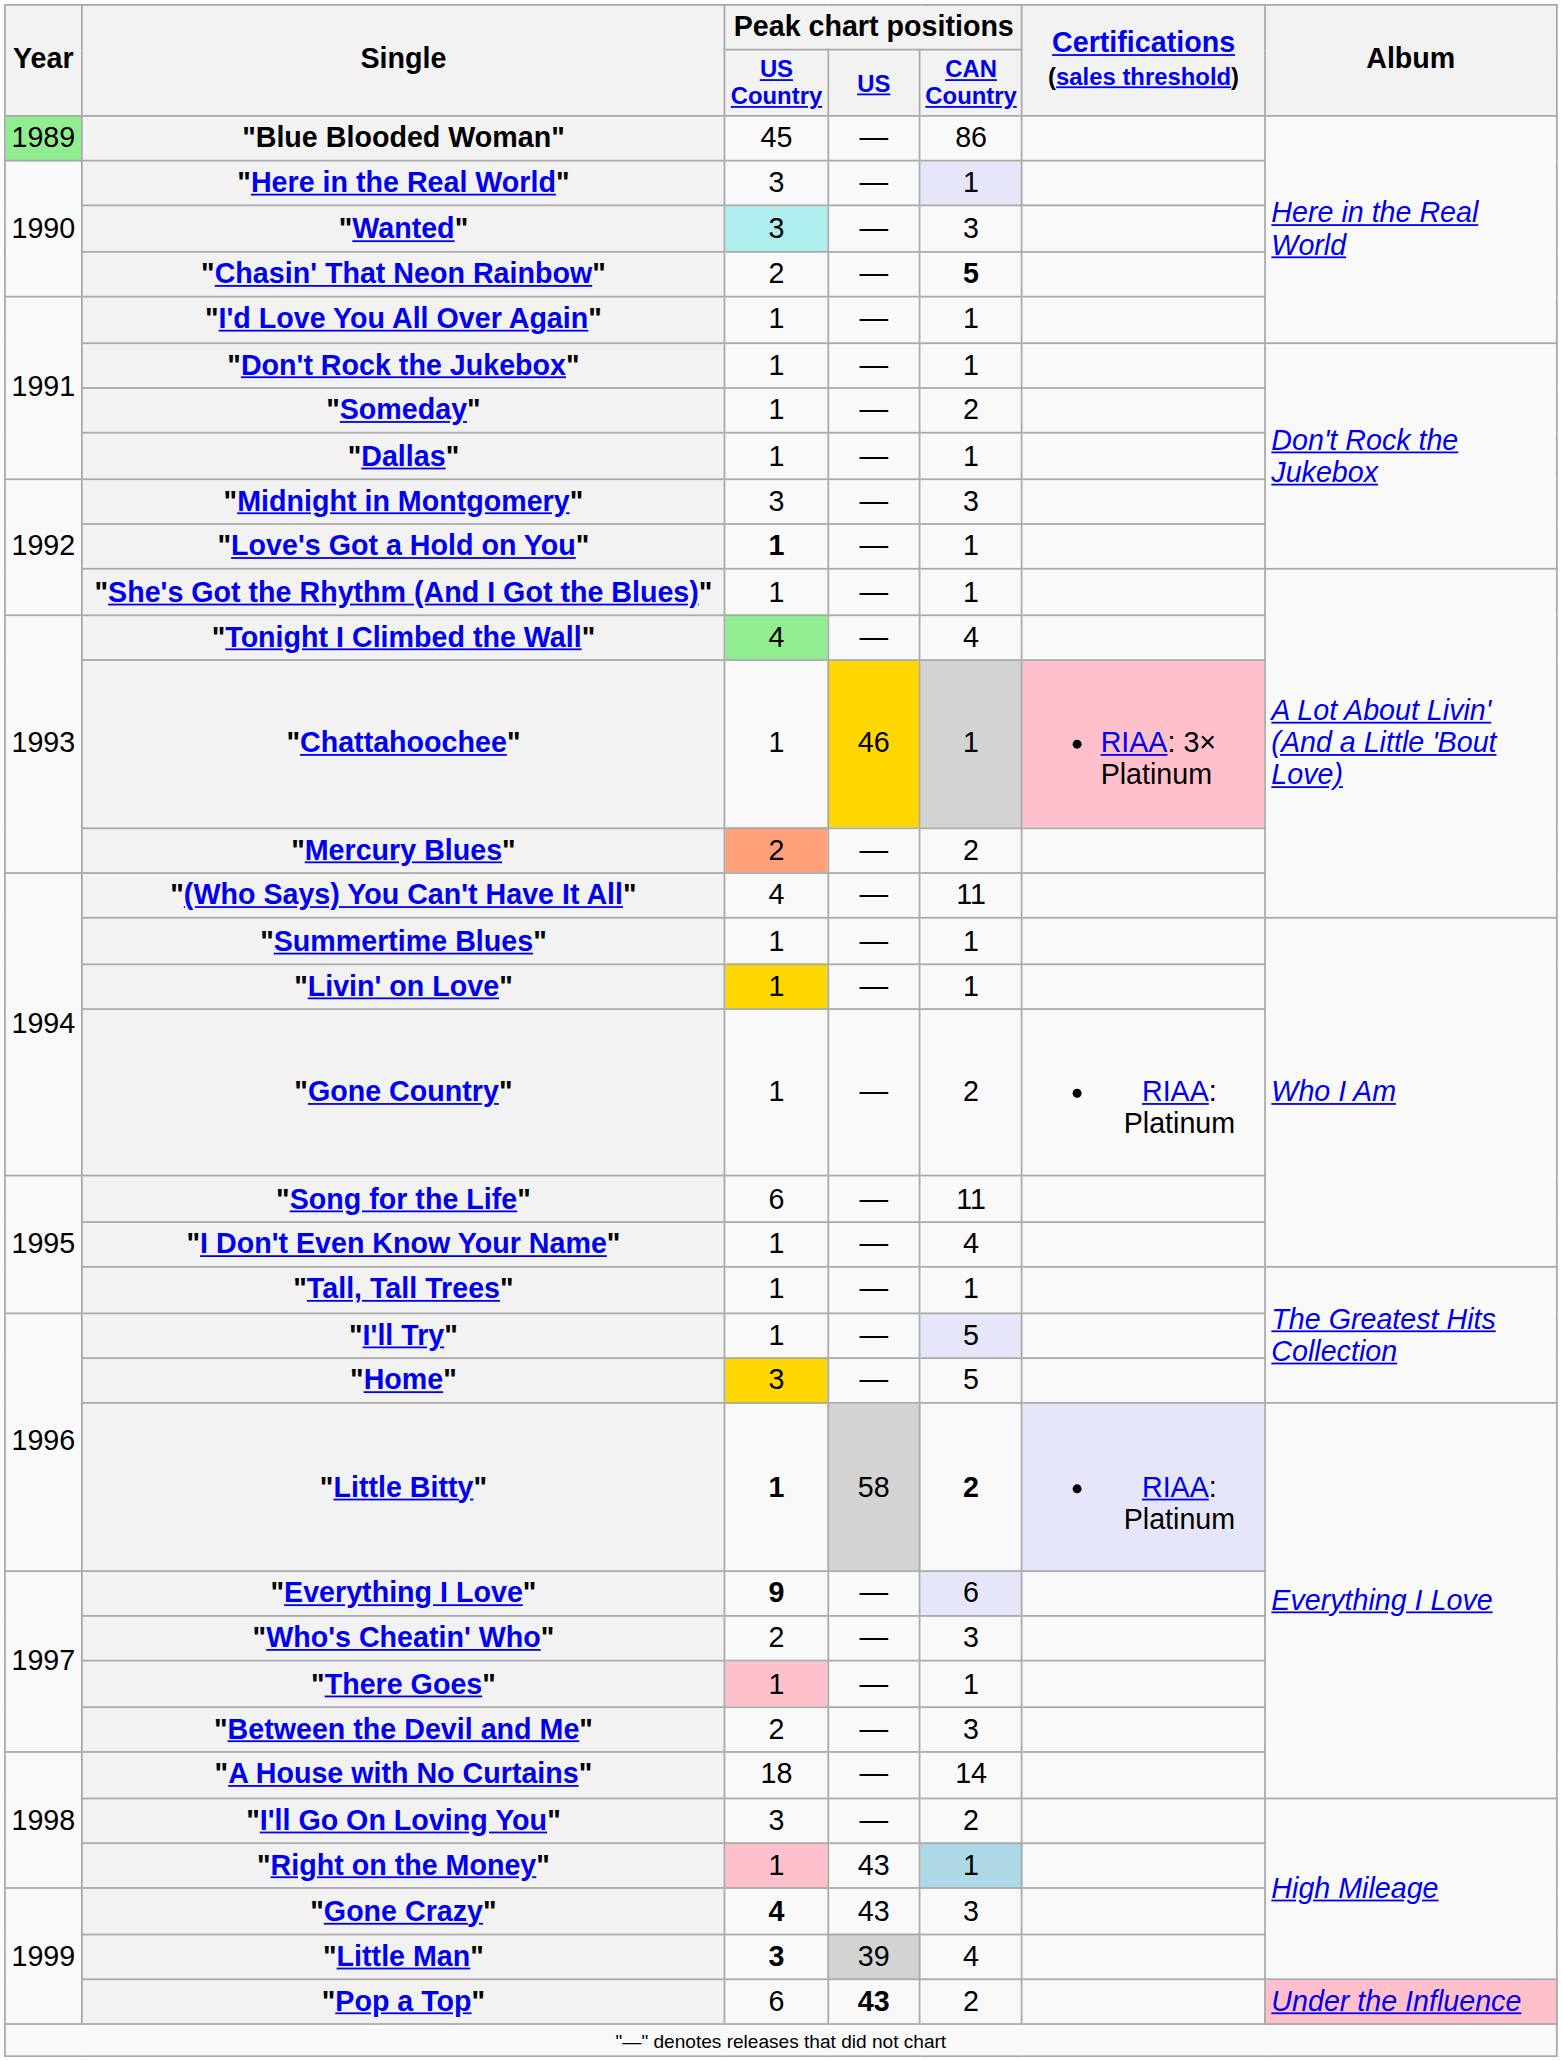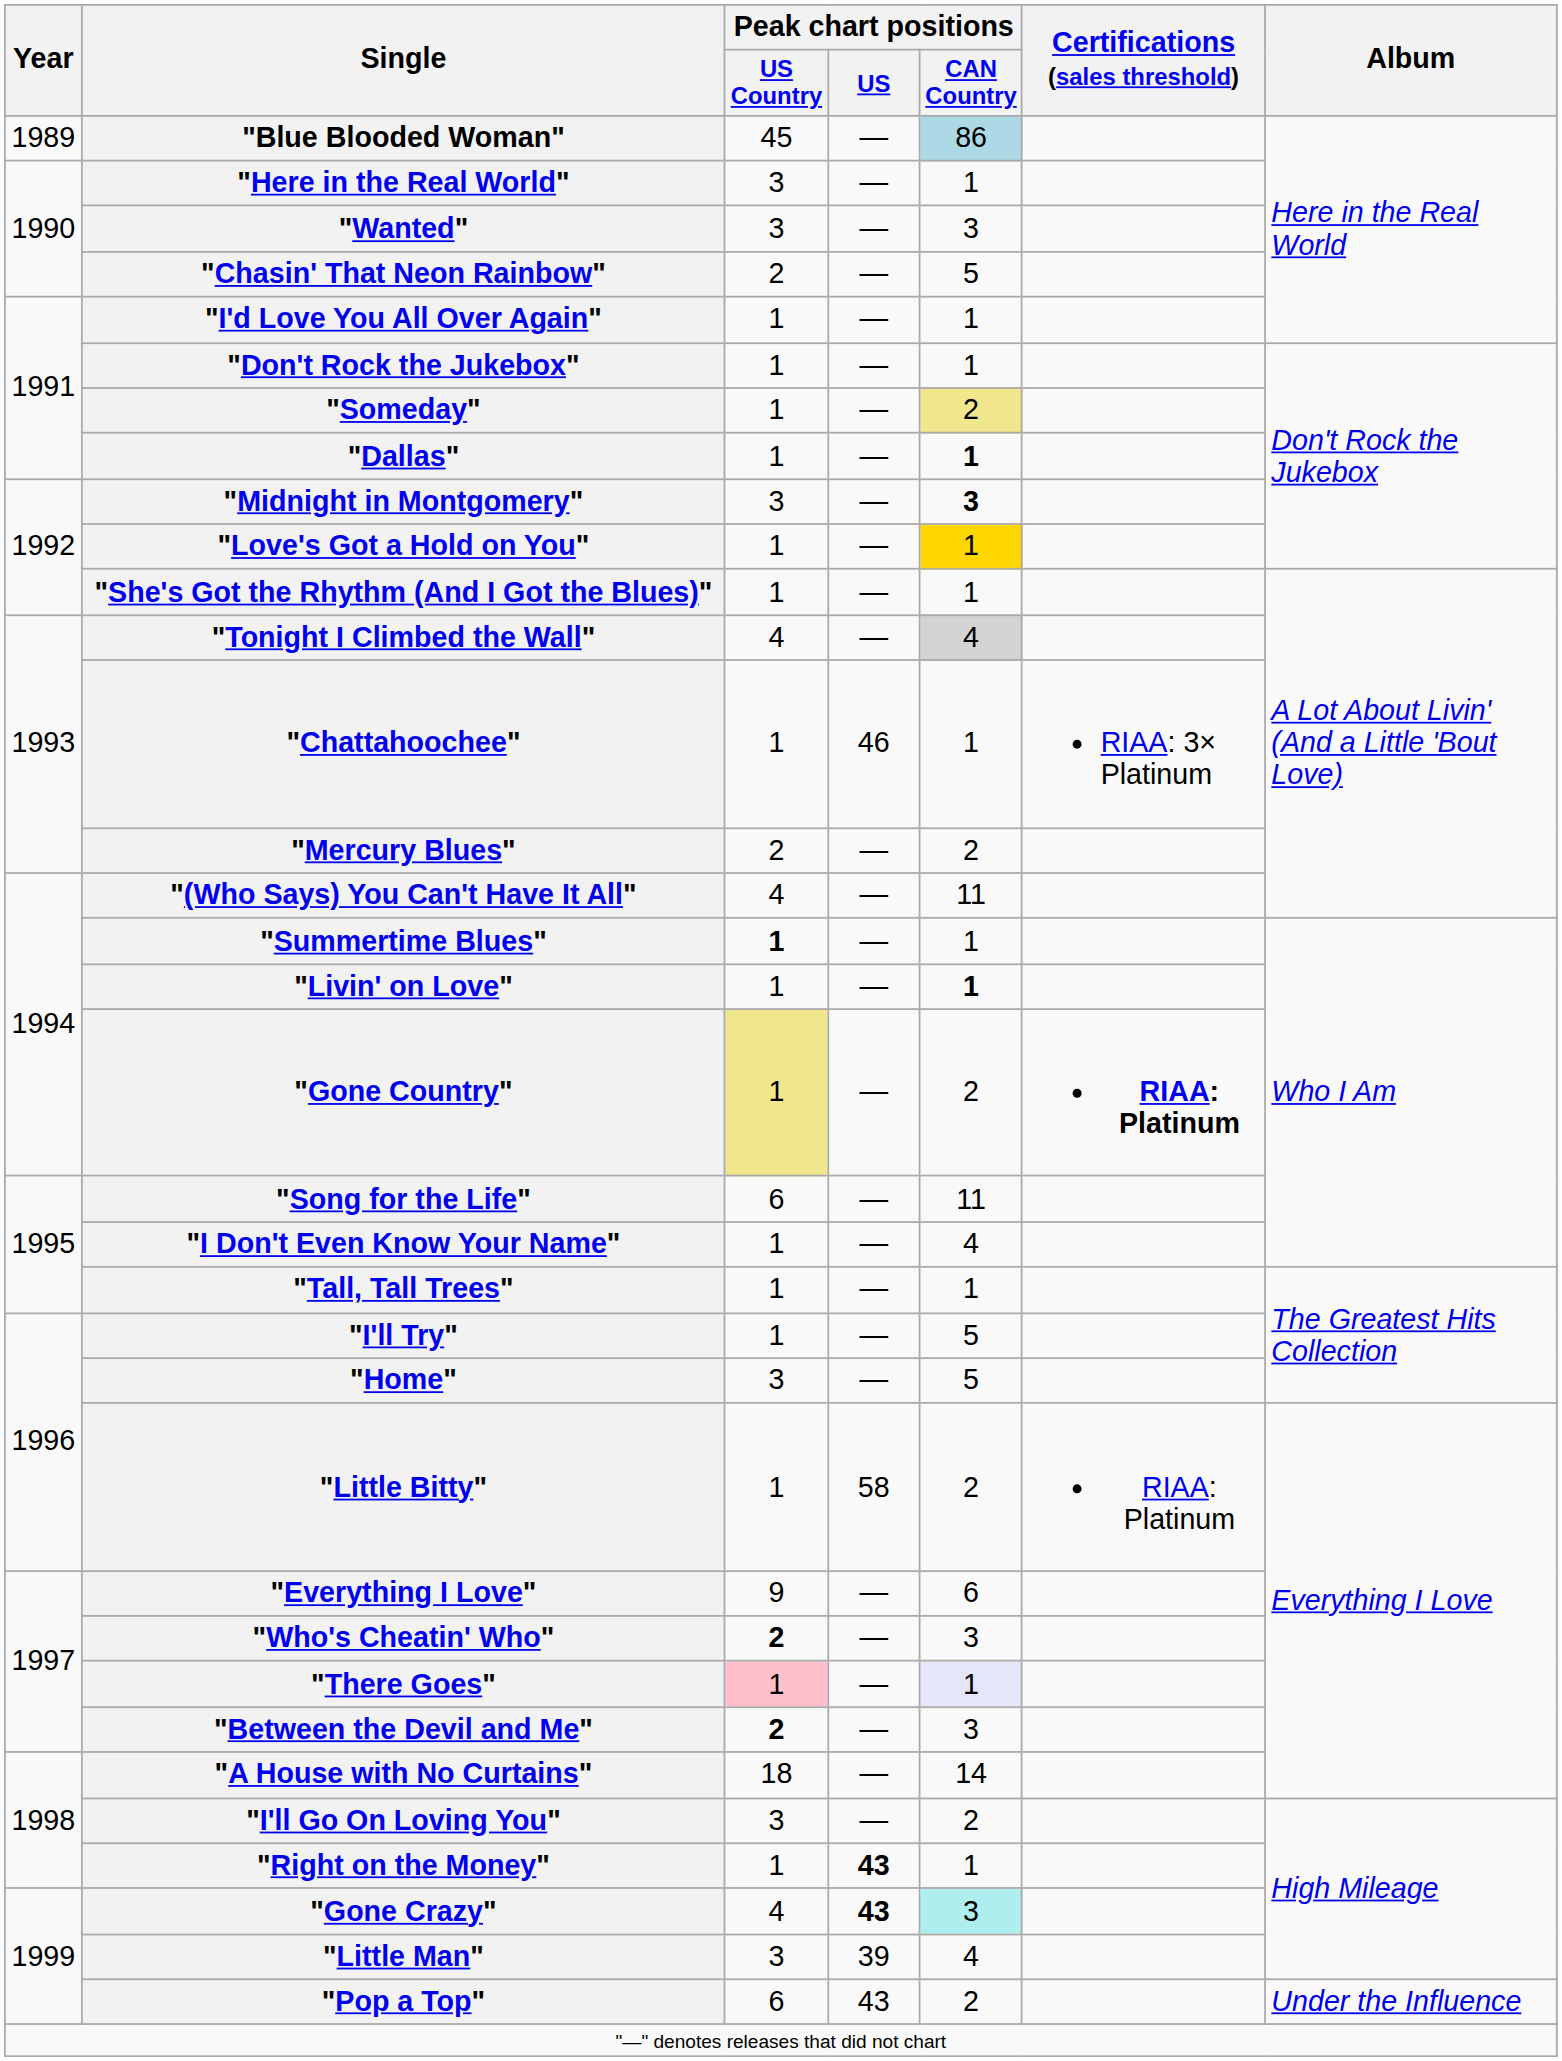(43, 137) lightgreen background -> (43, 137) no background
(971, 137) no background -> (971, 137) lightblue background
(971, 183) lavender background -> (971, 183) no background
(776, 228) paleturquoise background -> (776, 228) no background
(971, 273) bold -> (971, 273) normal
(971, 410) no background -> (971, 410) khaki background
(971, 455) normal -> (971, 455) bold
(971, 501) normal -> (971, 501) bold
(776, 546) bold -> (776, 546) normal
(971, 546) no background -> (971, 546) gold background
(776, 637) lightgreen background -> (776, 637) no background
(971, 637) no background -> (971, 637) lightgrey background
(874, 743) gold background -> (874, 743) no background
(971, 743) lightgrey background -> (971, 743) no background
(1144, 760) pink background -> (1144, 760) no background
(776, 849) lightsalmon background -> (776, 849) no background
(776, 940) normal -> (776, 940) bold
(776, 986) gold background -> (776, 986) no background
(971, 986) normal -> (971, 986) bold
(776, 1092) no background -> (776, 1092) khaki background
(1144, 1109) normal -> (1144, 1109) bold
(971, 1334) lavender background -> (971, 1334) no background
(776, 1380) gold background -> (776, 1380) no background
(776, 1486) bold -> (776, 1486) normal
(874, 1486) lightgrey background -> (874, 1486) no background
(971, 1486) bold -> (971, 1486) normal
(1144, 1503) lavender background -> (1144, 1503) no background
(776, 1592) bold -> (776, 1592) normal
(971, 1592) lavender background -> (971, 1592) no background
(776, 1638) normal -> (776, 1638) bold
(971, 1683) no background -> (971, 1683) lavender background
(776, 1729) normal -> (776, 1729) bold
(776, 1865) pink background -> (776, 1865) no background
(874, 1865) normal -> (874, 1865) bold
(971, 1865) lightblue background -> (971, 1865) no background
(776, 1910) bold -> (776, 1910) normal
(874, 1910) normal -> (874, 1910) bold
(971, 1910) no background -> (971, 1910) paleturquoise background
(776, 1956) bold -> (776, 1956) normal
(874, 1956) lightgrey background -> (874, 1956) no background
(874, 2001) bold -> (874, 2001) normal
(1396, 2001) pink background -> (1396, 2001) no background
